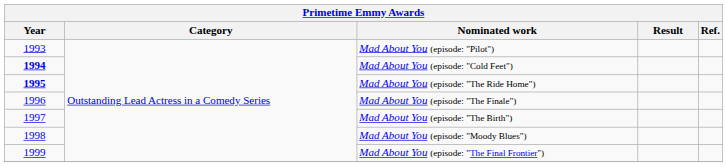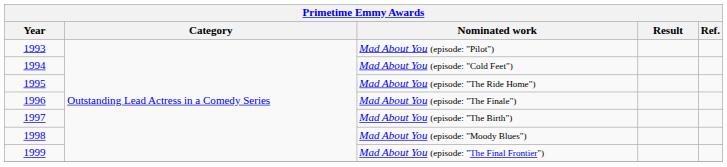(34, 65) bold -> (34, 65) normal
(34, 83) bold -> (34, 83) normal
